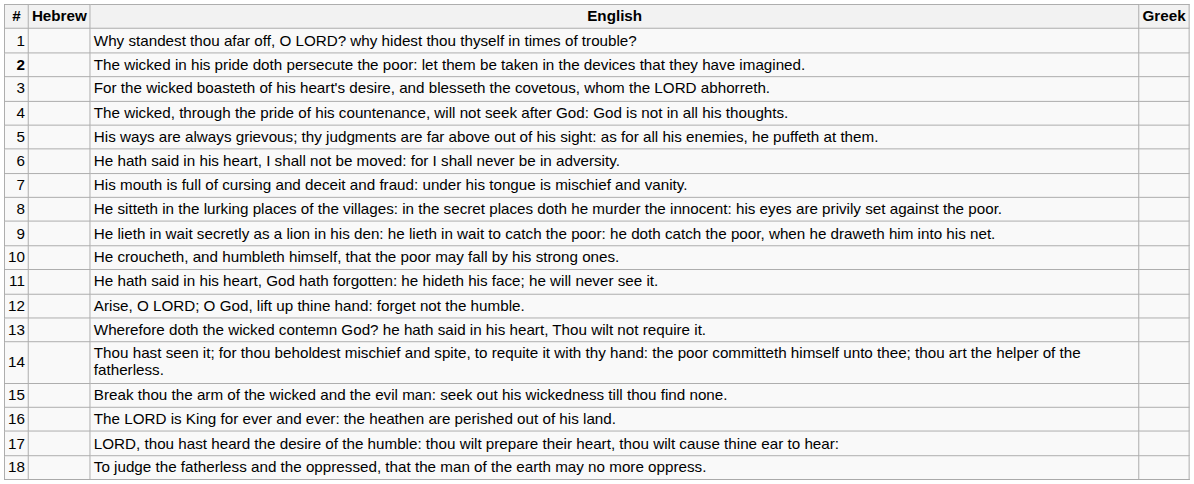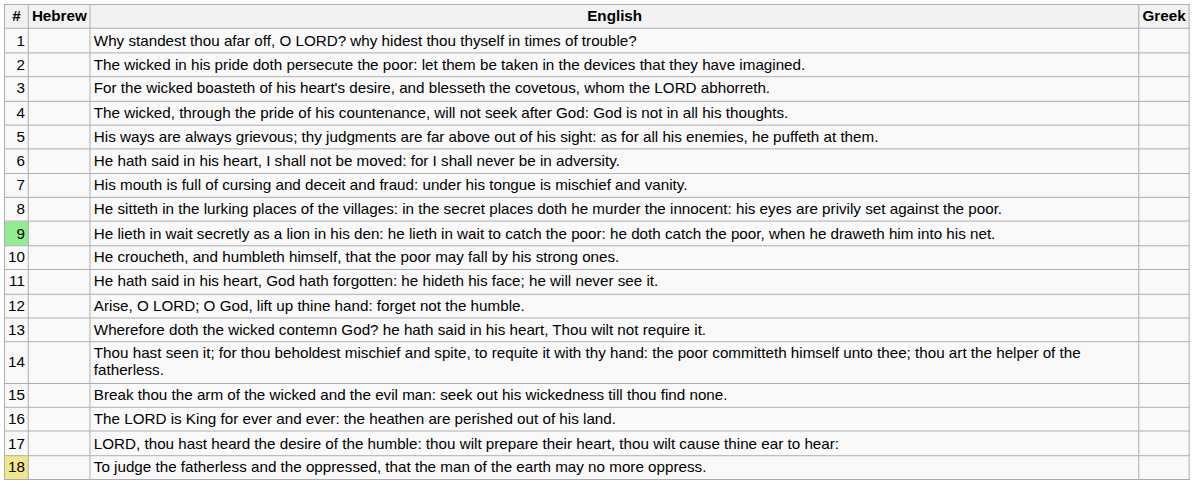(21, 64) bold -> (21, 64) normal
(21, 233) no background -> (21, 233) lightgreen background
(16, 467) no background -> (16, 467) khaki background
